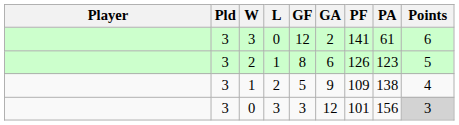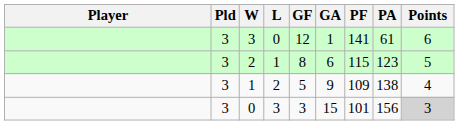(330, 39) 2 -> (330, 39) 1
(359, 62) 126 -> (359, 62) 115
(330, 108) 12 -> (330, 108) 15
